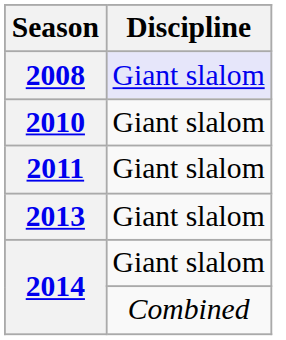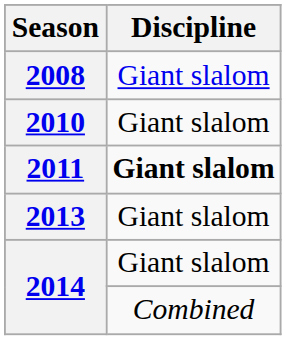(189, 74) lavender background -> (194, 74) no background
(189, 168) normal -> (194, 168) bold
